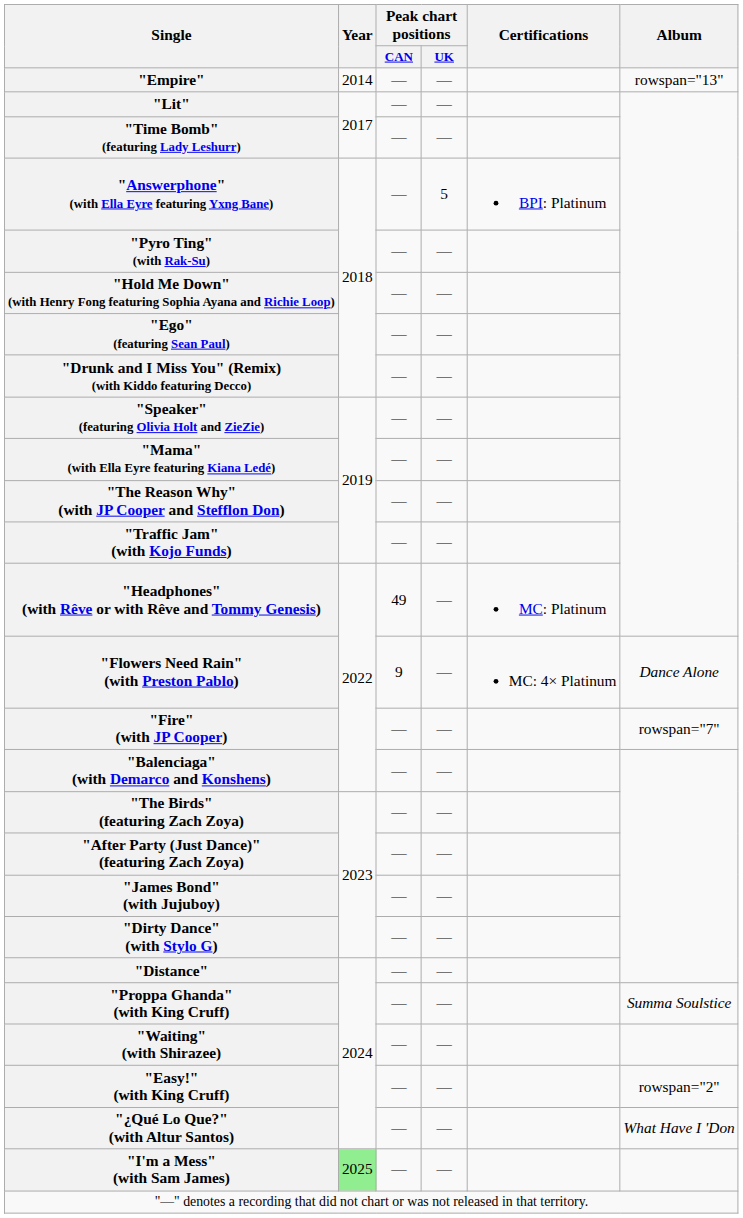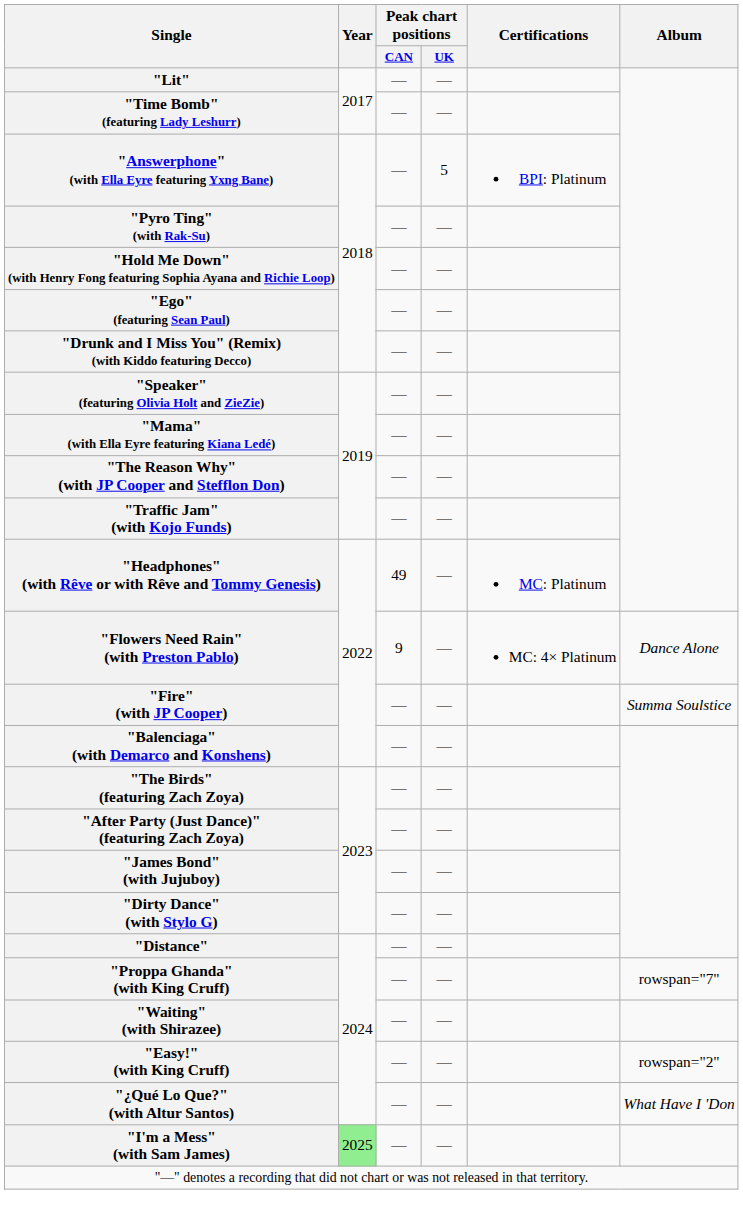- row: (171, 79)
(679, 729) rowspan="7" -> (679, 704) Summa Soulstice
(679, 1003) Summa Soulstice -> (679, 978) rowspan="7"
